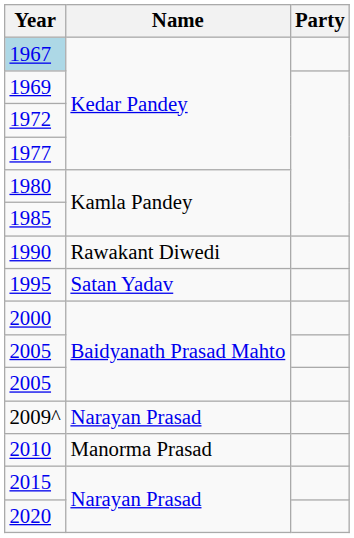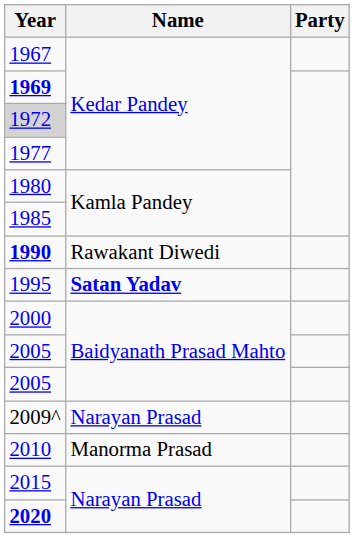(30, 53) lightblue background -> (30, 53) no background
(30, 86) normal -> (30, 86) bold
(30, 119) no background -> (30, 119) lightgrey background
(30, 251) normal -> (30, 251) bold
(122, 284) normal -> (126, 284) bold
(30, 515) normal -> (30, 515) bold
